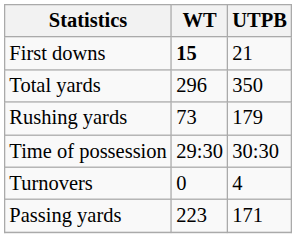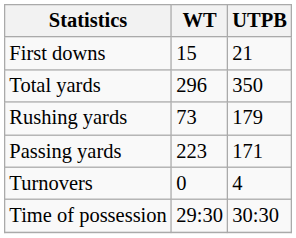(186, 53) bold -> (186, 53) normal
rows swapped: (65, 215) <-> (88, 150)
